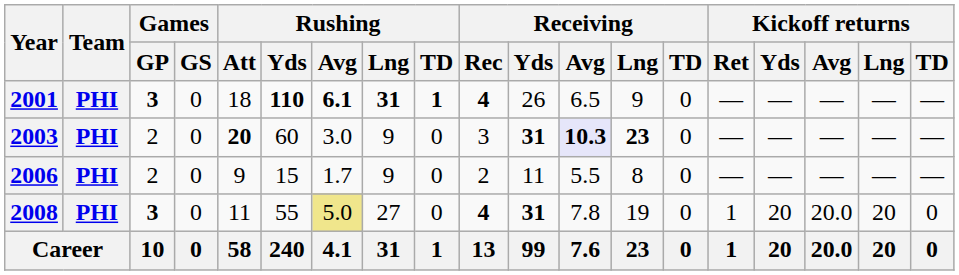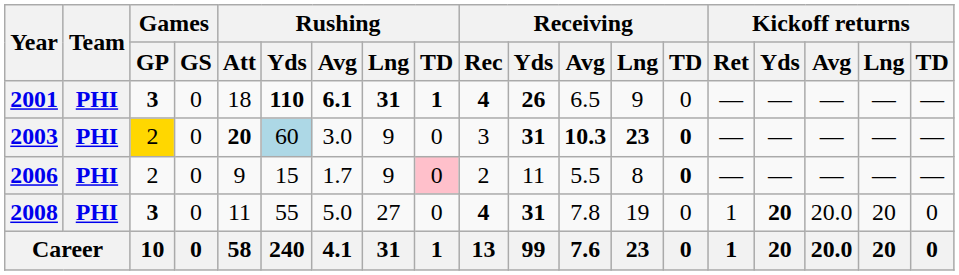(533, 99) normal -> (533, 99) bold
(153, 136) no background -> (153, 136) gold background
(287, 136) no background -> (287, 136) lightblue background
(585, 136) lavender background -> (585, 136) no background
(686, 136) normal -> (686, 136) bold
(437, 174) no background -> (437, 174) pink background
(686, 174) normal -> (686, 174) bold
(337, 212) khaki background -> (337, 212) no background
(780, 212) normal -> (780, 212) bold
